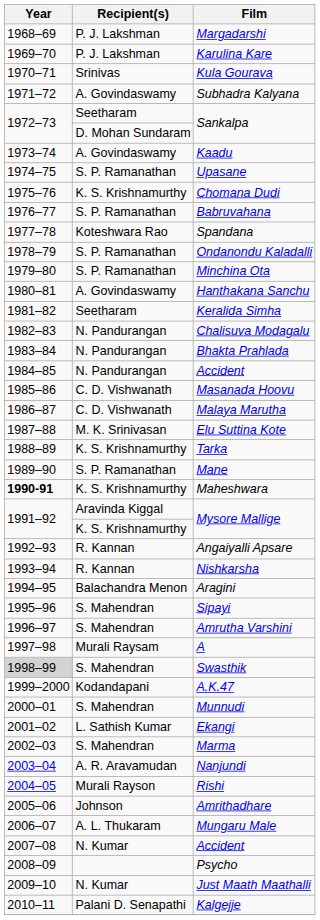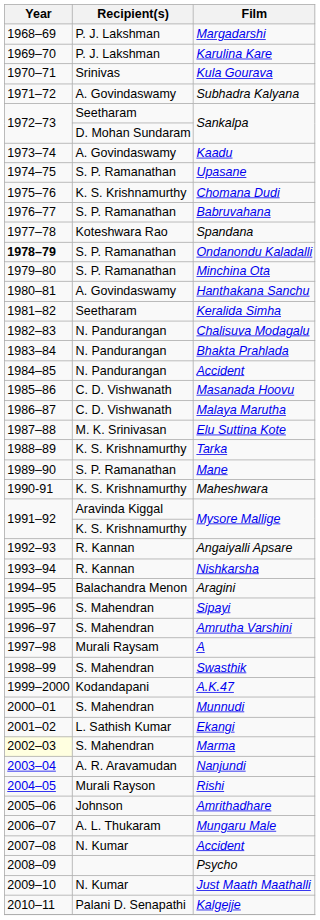(32, 251) normal -> (32, 251) bold
(30, 489) bold -> (30, 489) normal
(32, 667) lightgrey background -> (32, 667) no background
(32, 746) no background -> (32, 746) lightyellow background
